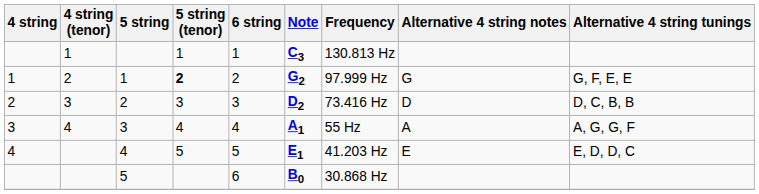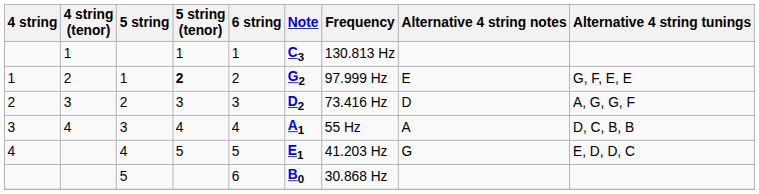(407, 78) G -> (406, 78) E
(604, 103) D, C, B, B -> (604, 103) A, G, G, F
(604, 127) A, G, G, F -> (604, 127) D, C, B, B
(406, 152) E -> (407, 152) G
